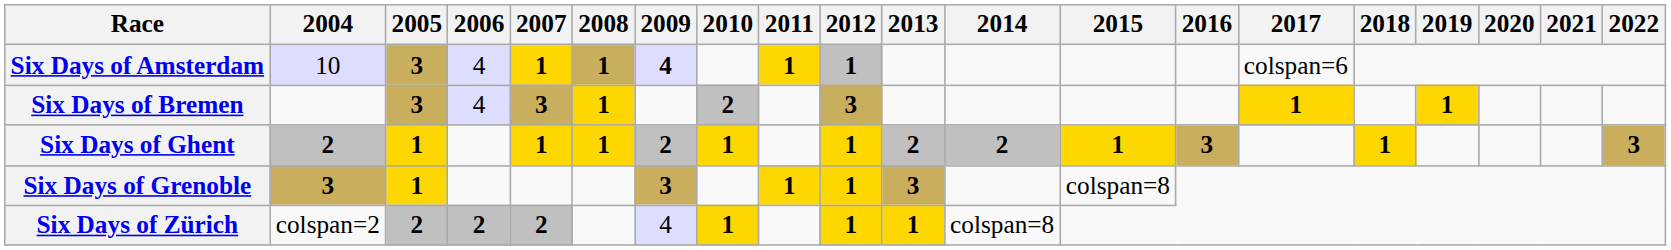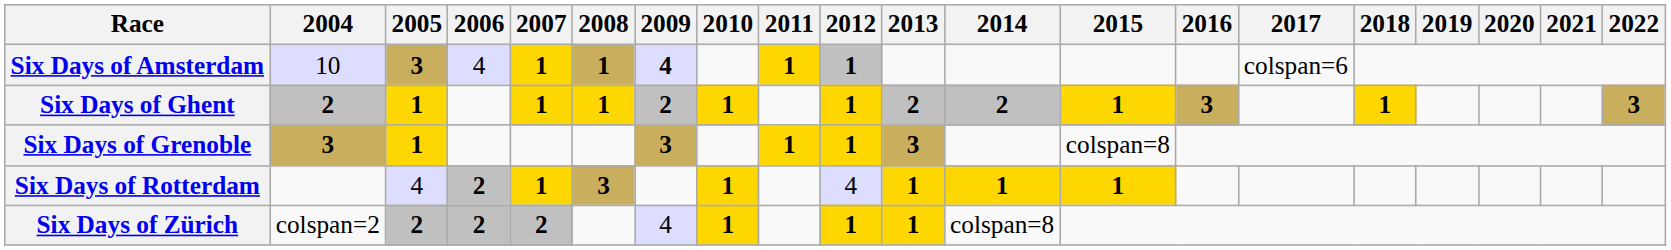- row: (137, 104)
+ row: (137, 184)
